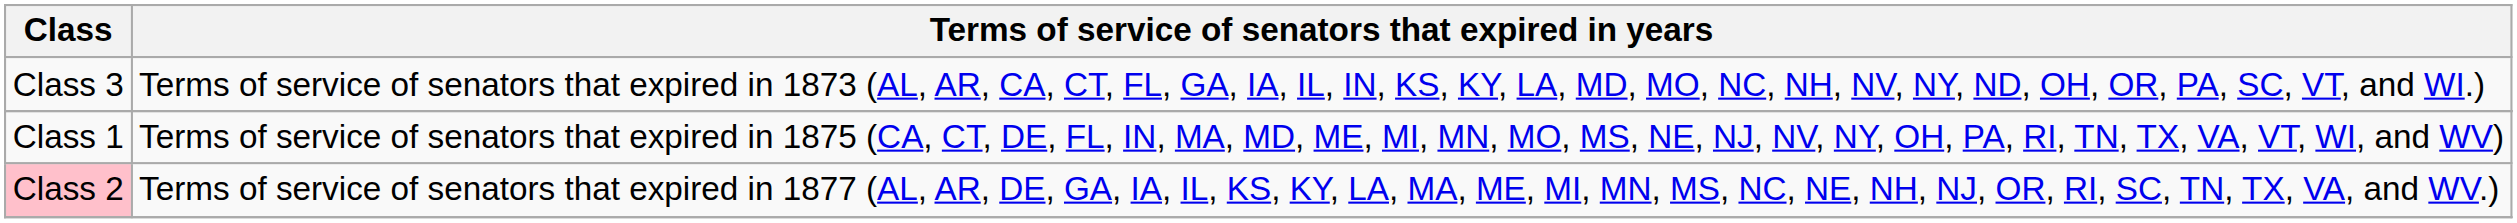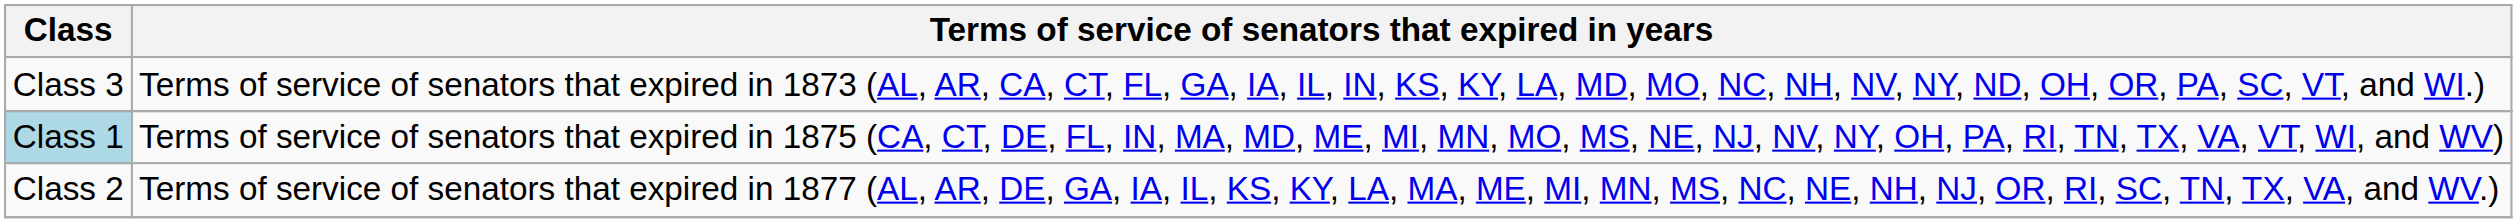(68, 136) no background -> (68, 136) lightblue background
(68, 189) pink background -> (68, 189) no background
